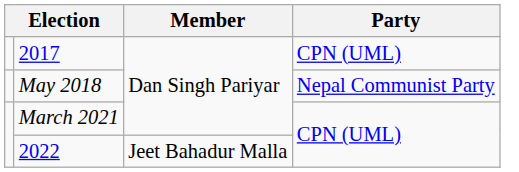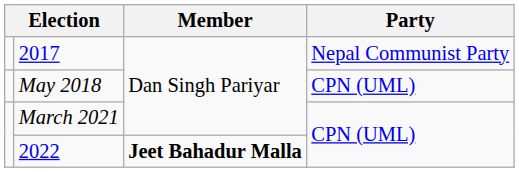(349, 53) CPN (UML) -> (410, 53) Nepal Communist Party
(396, 85) Nepal Communist Party -> (363, 85) CPN (UML)
(208, 150) normal -> (215, 150) bold
